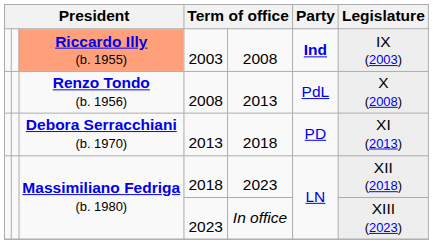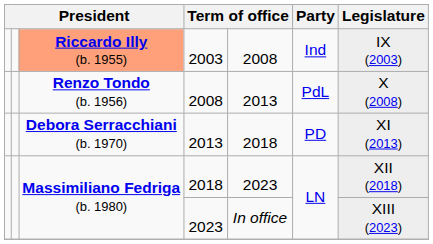(315, 50) bold -> (315, 50) normal
